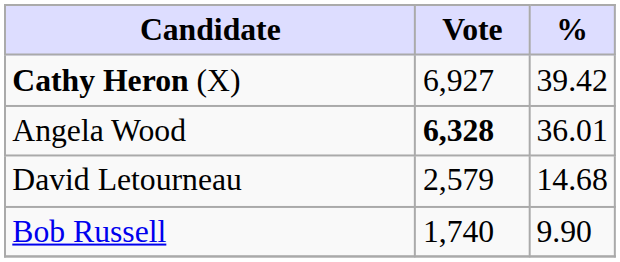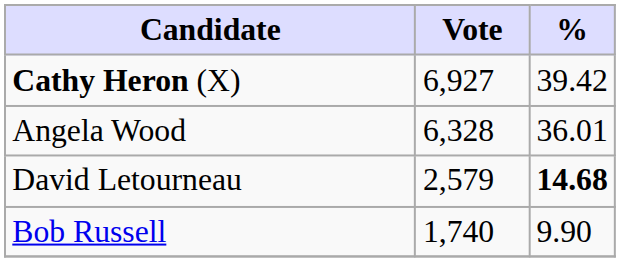(459, 130) bold -> (459, 130) normal
(572, 180) normal -> (572, 180) bold
